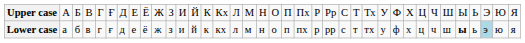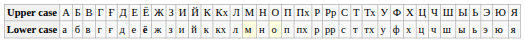(145, 29) normal -> (145, 29) bold
(248, 29) no background -> (248, 29) lightyellow background
(274, 29) no background -> (274, 29) lightyellow background
(462, 29) bold -> (462, 29) normal
(486, 29) lightblue background -> (486, 29) no background
